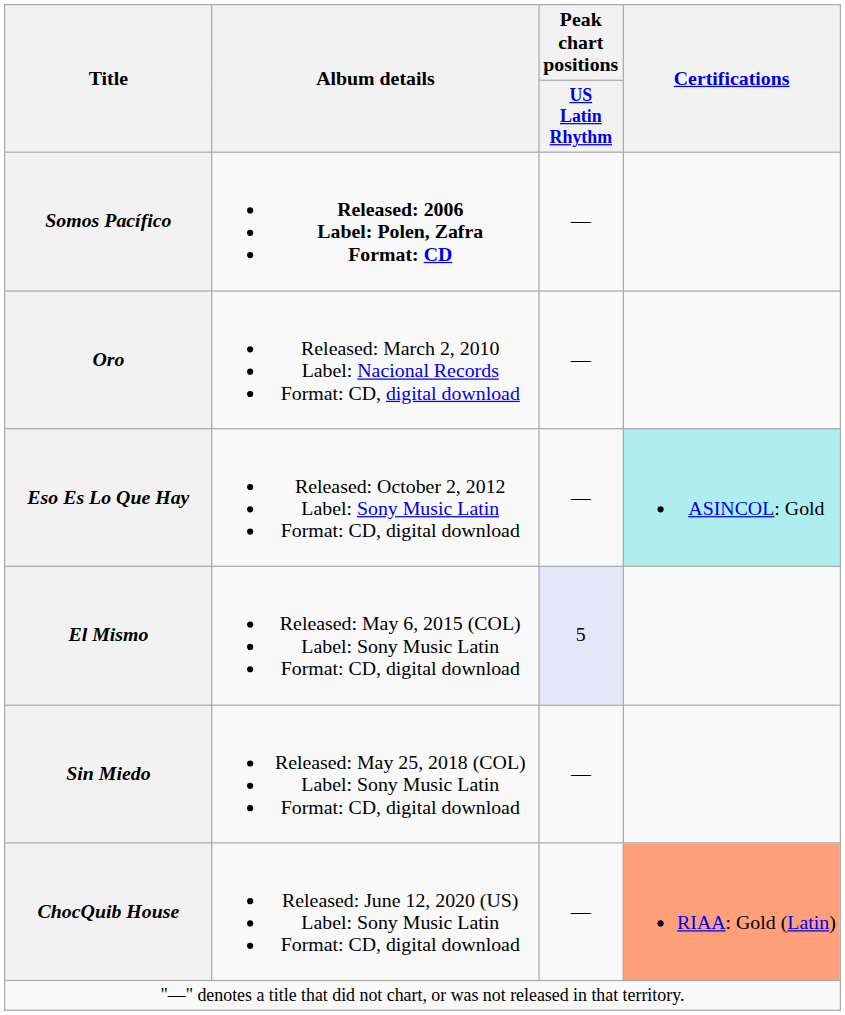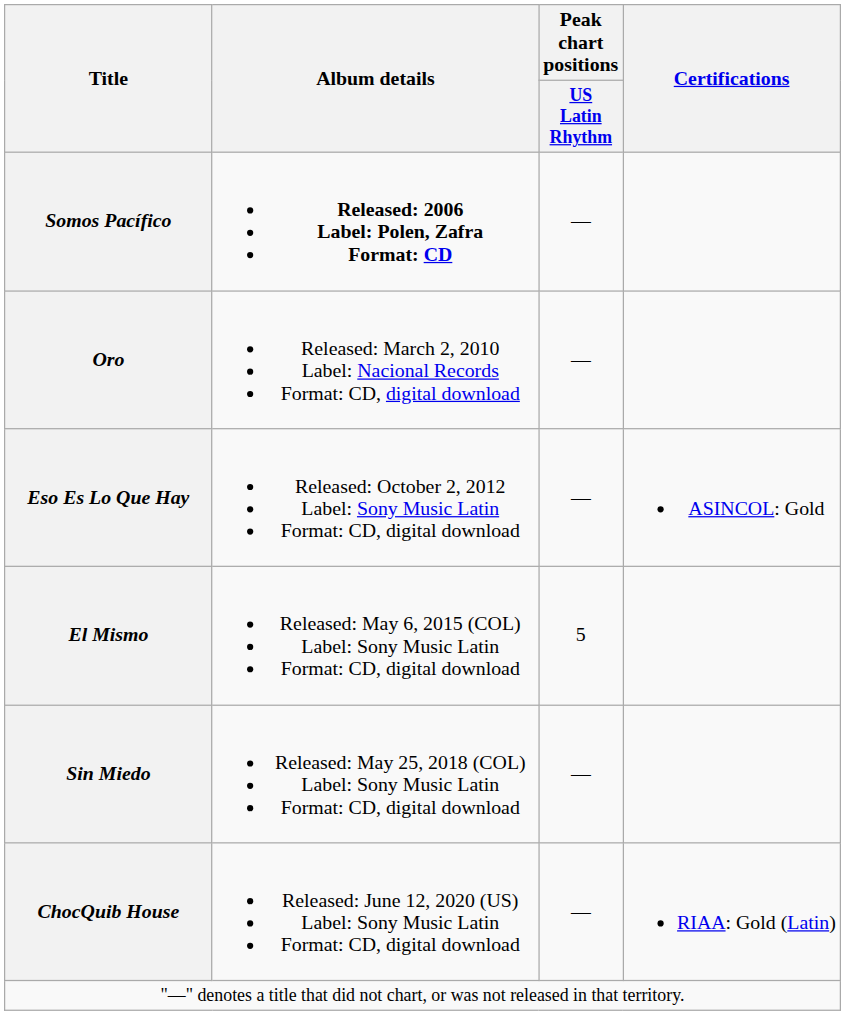(732, 509) paleturquoise background -> (732, 509) no background
(581, 635) lavender background -> (581, 635) no background
(732, 923) lightsalmon background -> (732, 923) no background
